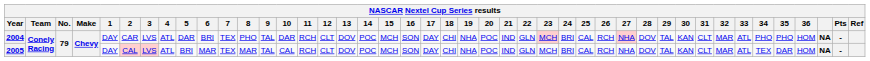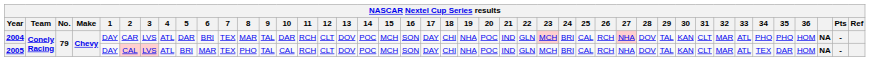(248, 37) PHO -> (248, 37) MAR
(248, 50) MAR -> (248, 50) PHO
